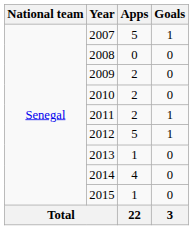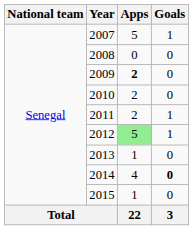(134, 74) normal -> (134, 74) bold
(134, 134) no background -> (134, 134) lightgreen background
(170, 174) normal -> (170, 174) bold
